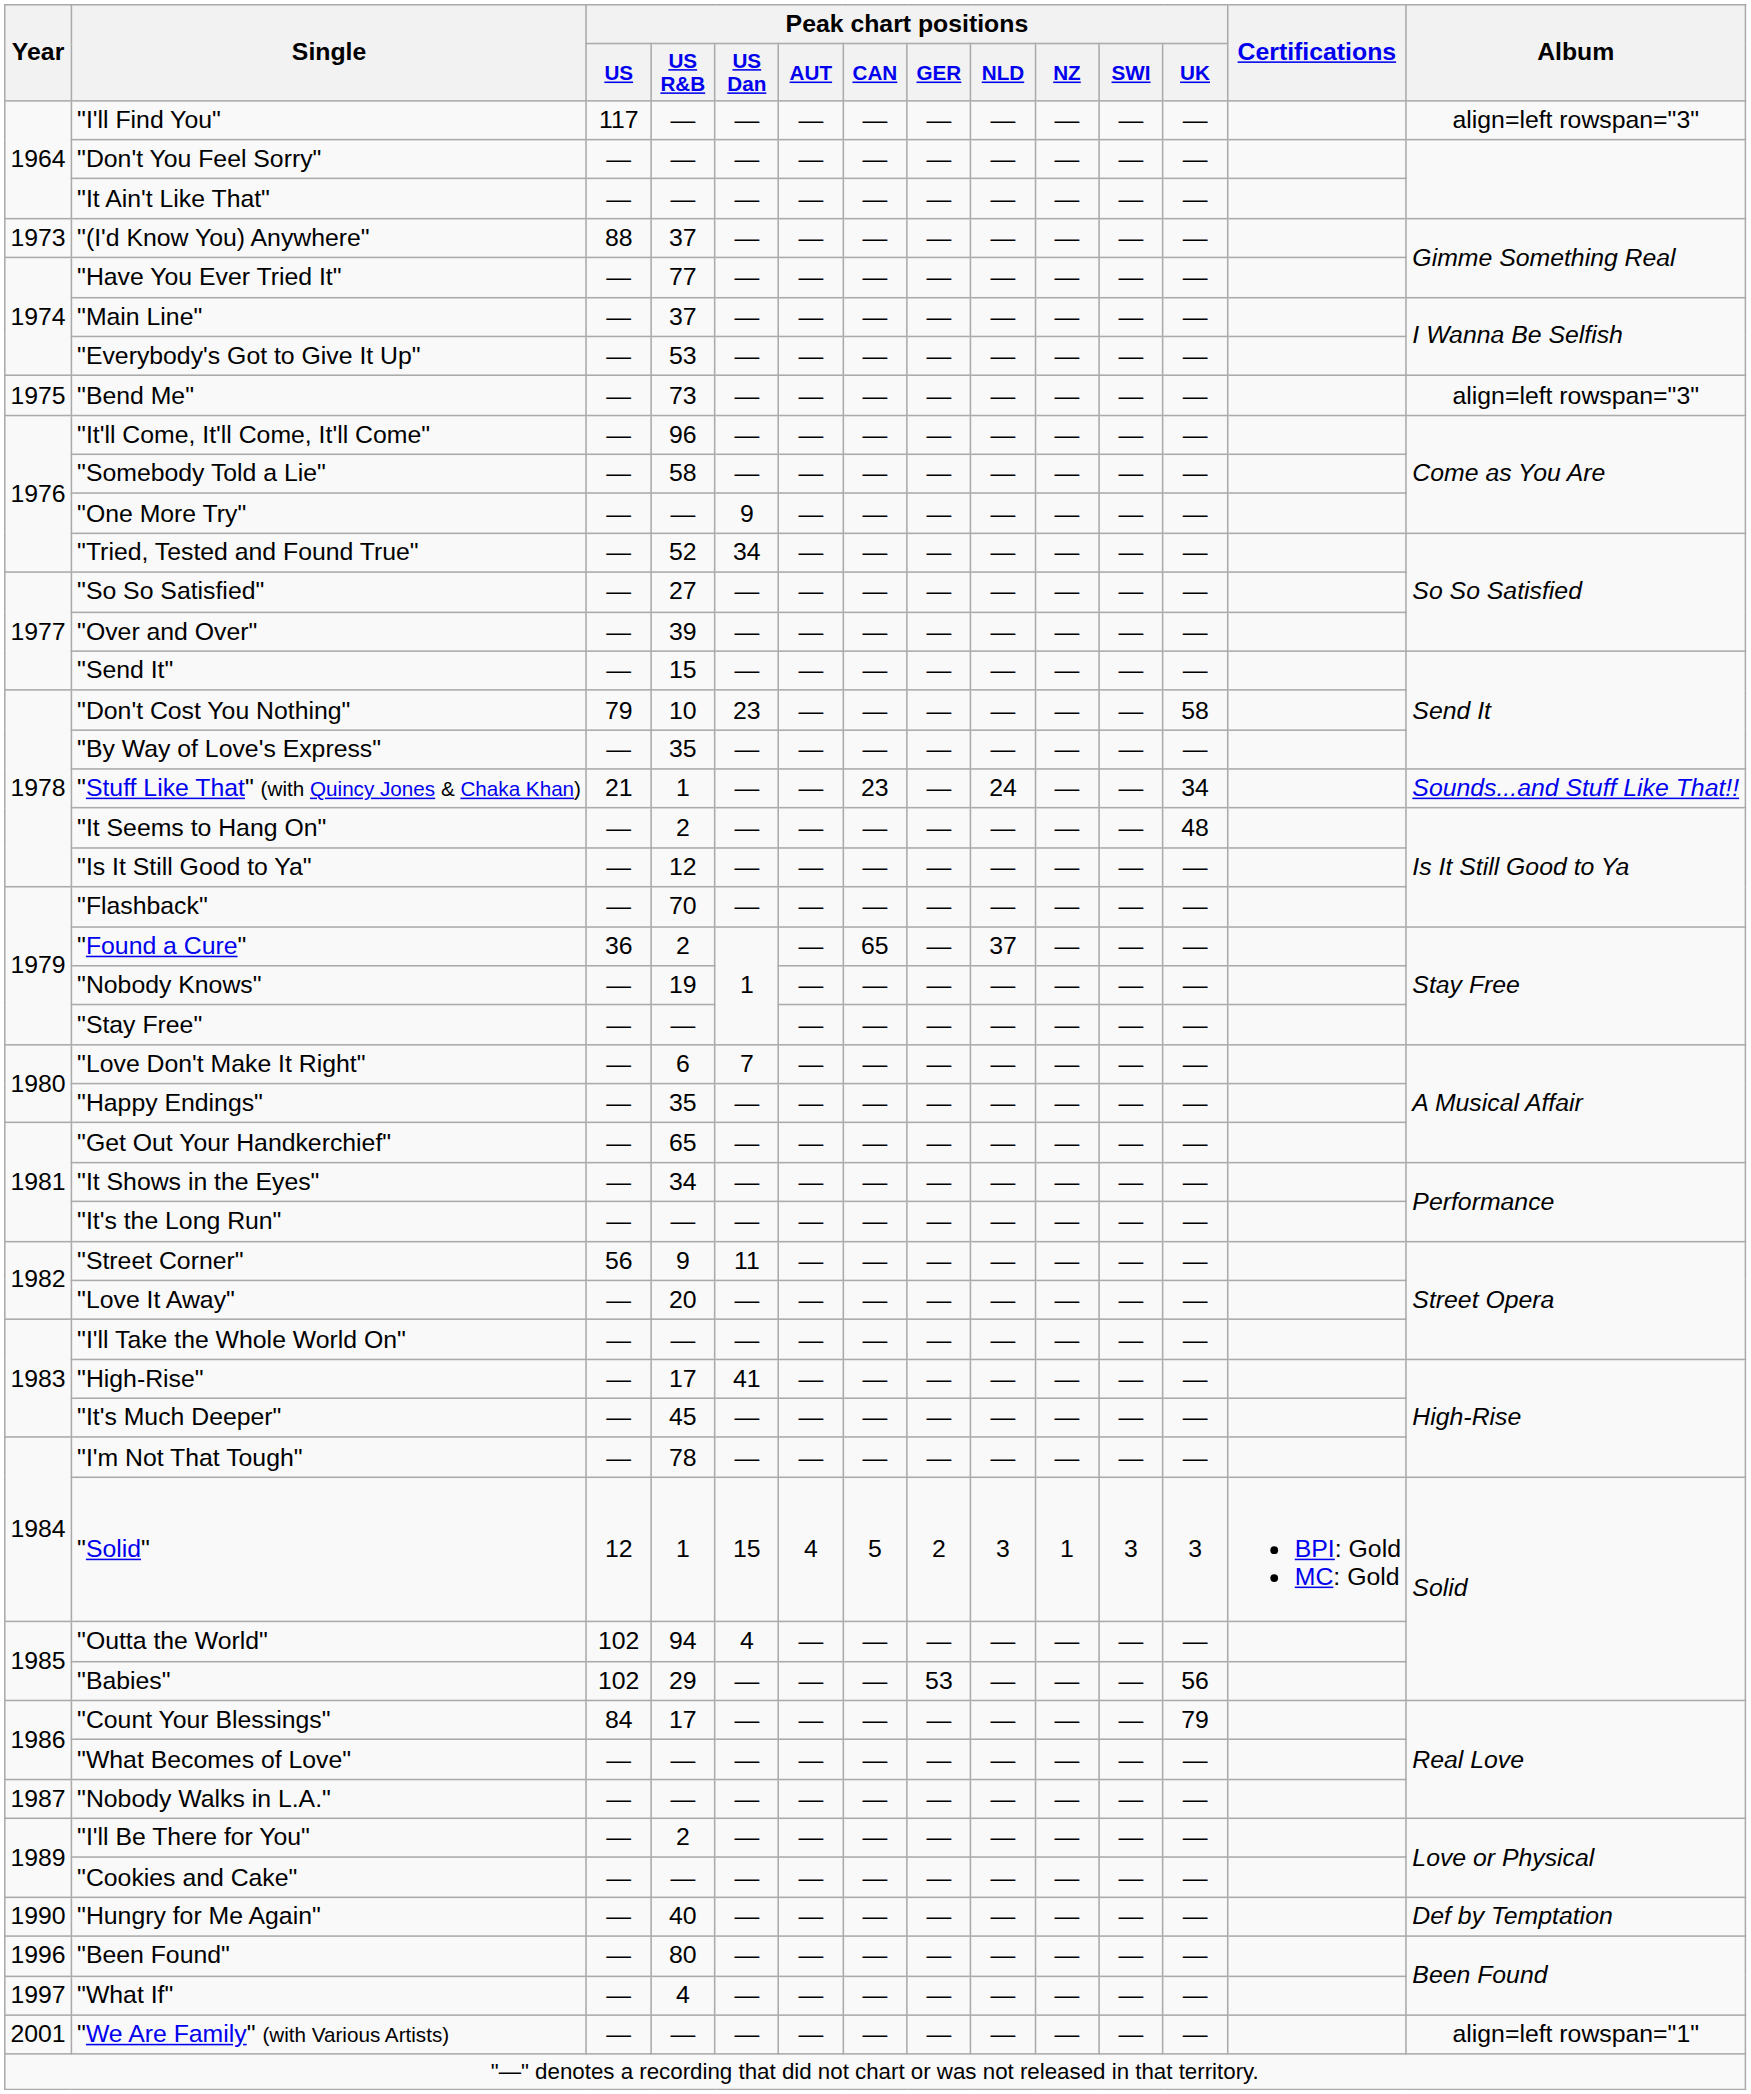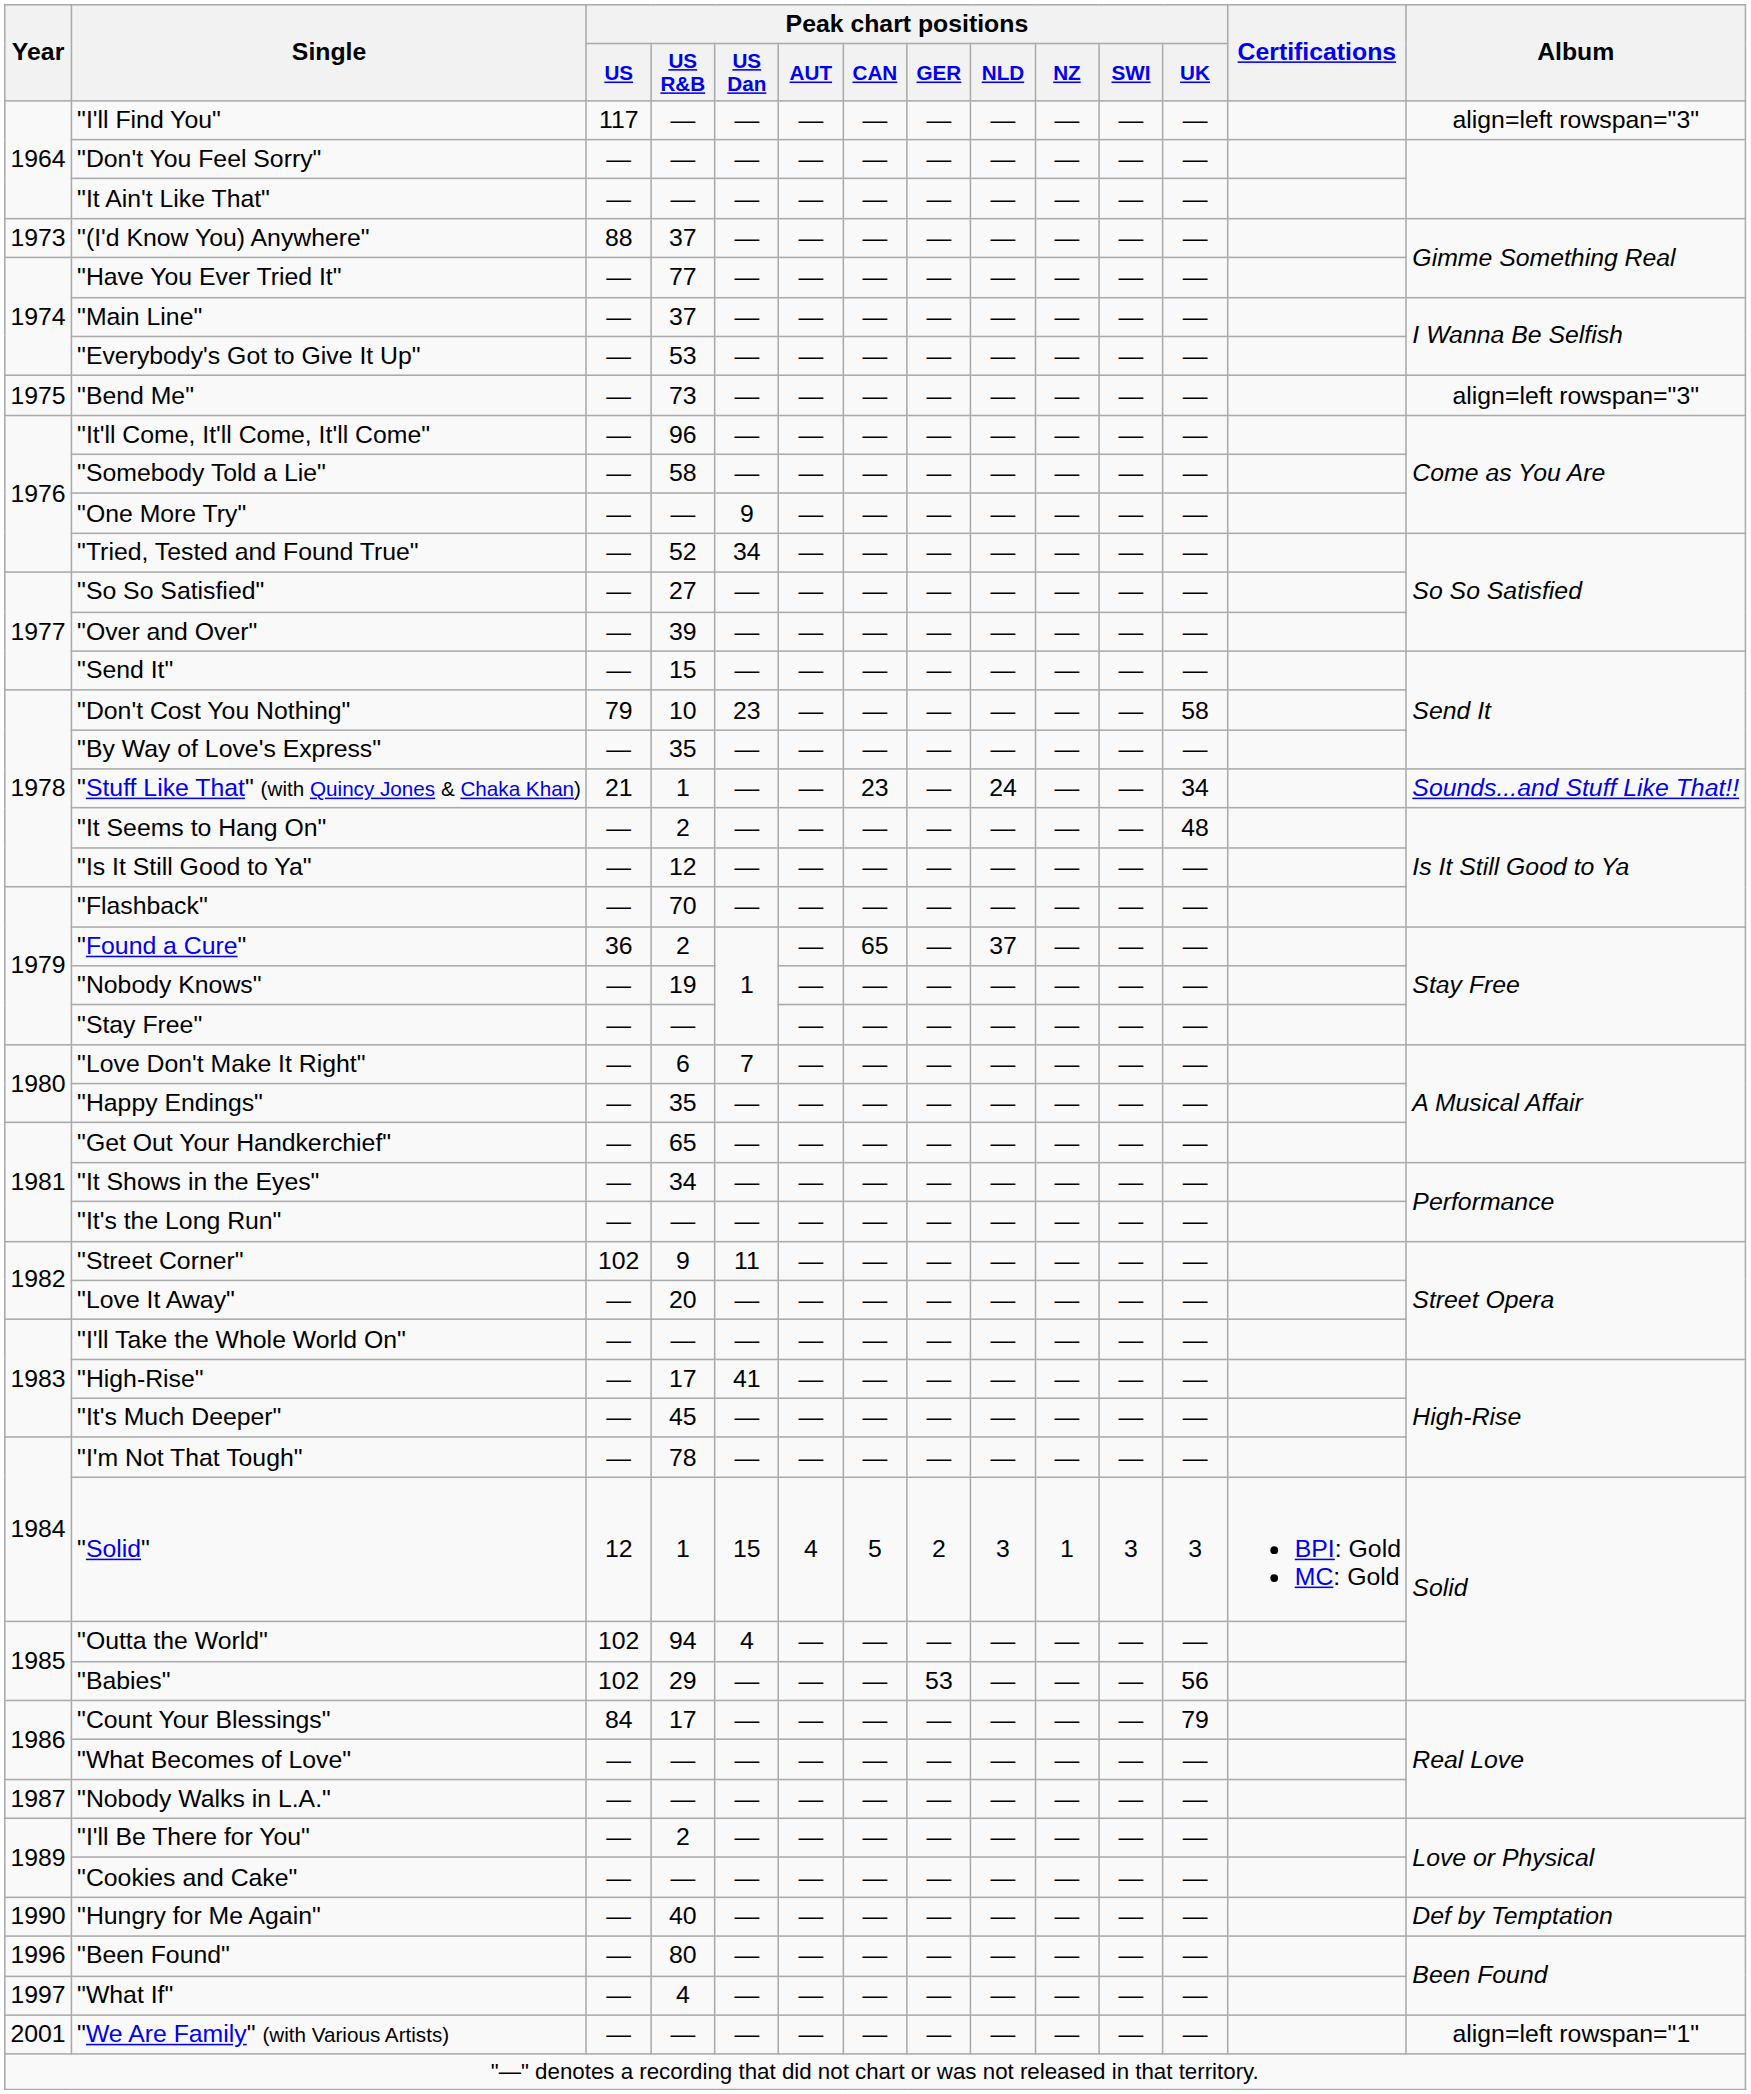(619, 1260) 56 -> (619, 1260) 102
